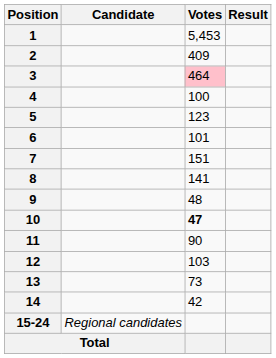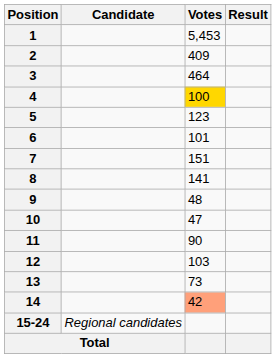(199, 76) pink background -> (199, 76) no background
(199, 96) no background -> (199, 96) gold background
(195, 220) bold -> (195, 220) normal
(195, 302) no background -> (195, 302) lightsalmon background
